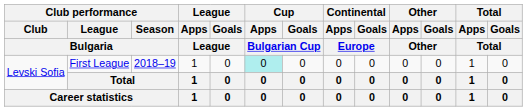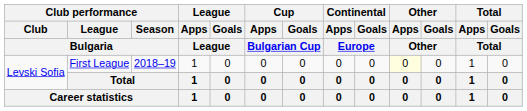(263, 64) paleturquoise background -> (263, 64) no background
(405, 64) no background -> (405, 64) lightyellow background
